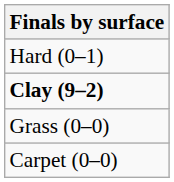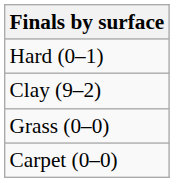(57, 90) bold -> (55, 90) normal
